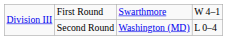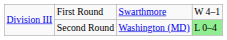(205, 27) no background -> (205, 27) lightgreen background
